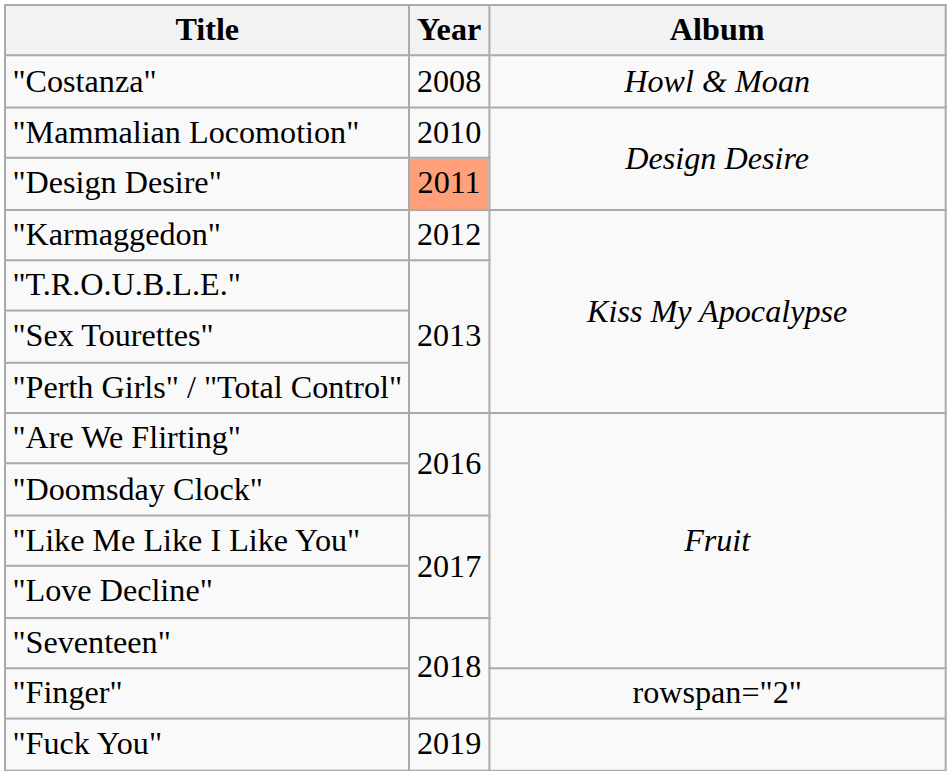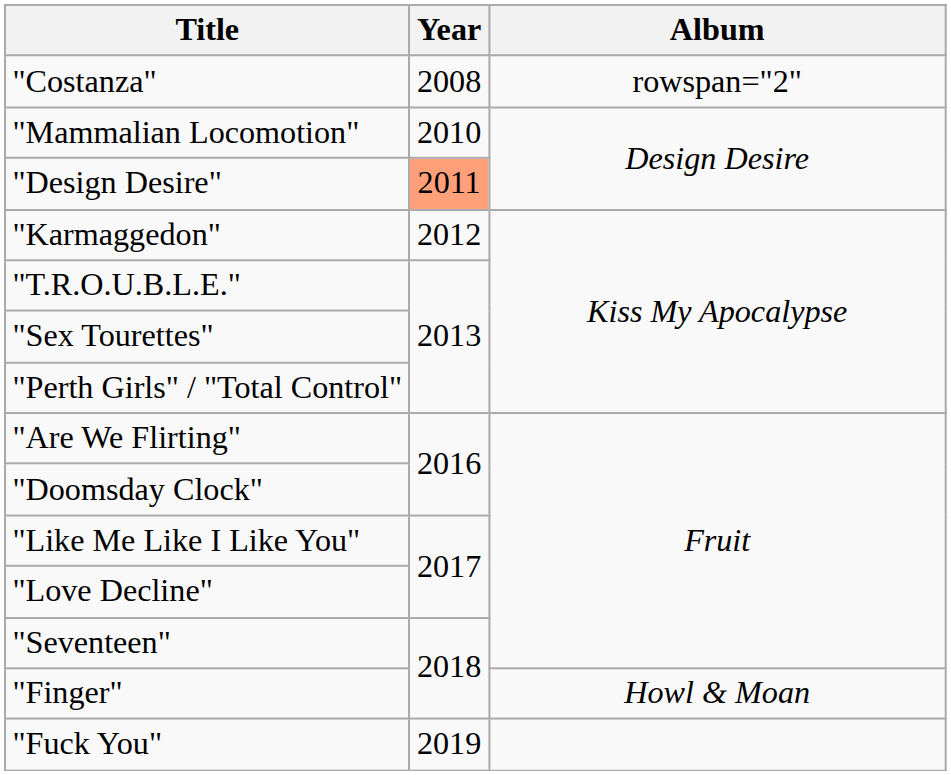(717, 81) Howl & Moan -> (717, 81) rowspan="2"
(717, 693) rowspan="2" -> (717, 693) Howl & Moan
